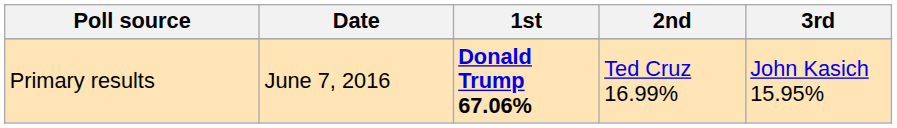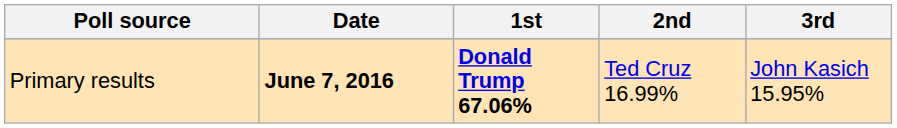(327, 80) normal -> (329, 80) bold
